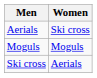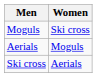(22, 30) Aerials -> (23, 30) Moguls
(23, 47) Moguls -> (22, 47) Aerials
